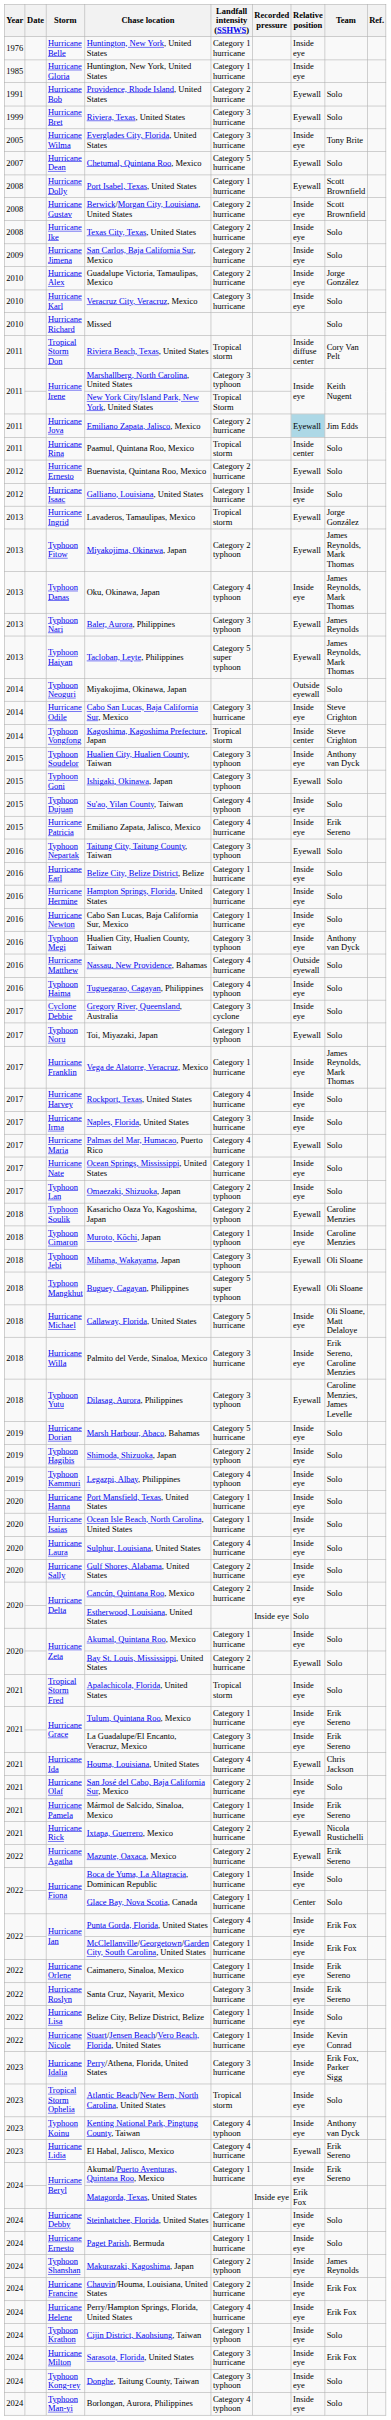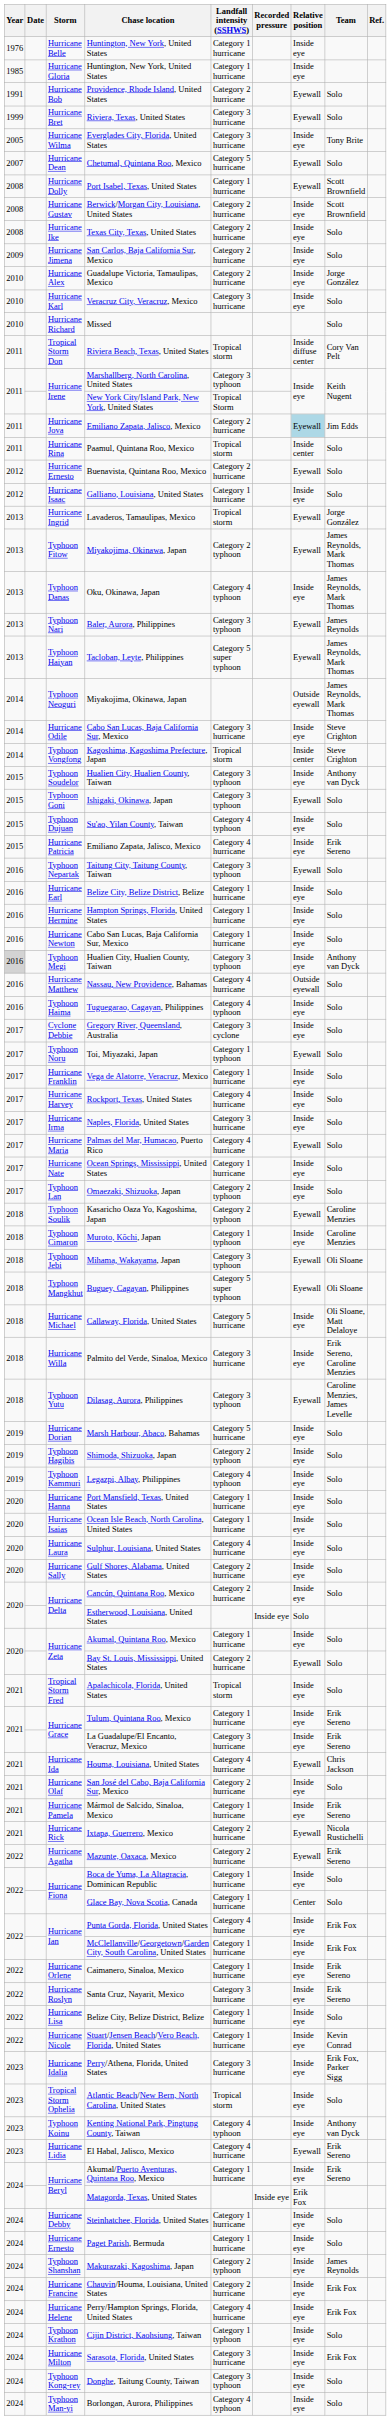(334, 690) Solo -> (344, 699) James Reynolds, Mark Thomas
(15, 942) no background -> (15, 961) lightgrey background
(344, 1067) James Reynolds, Mark Thomas -> (334, 1076) Solo
